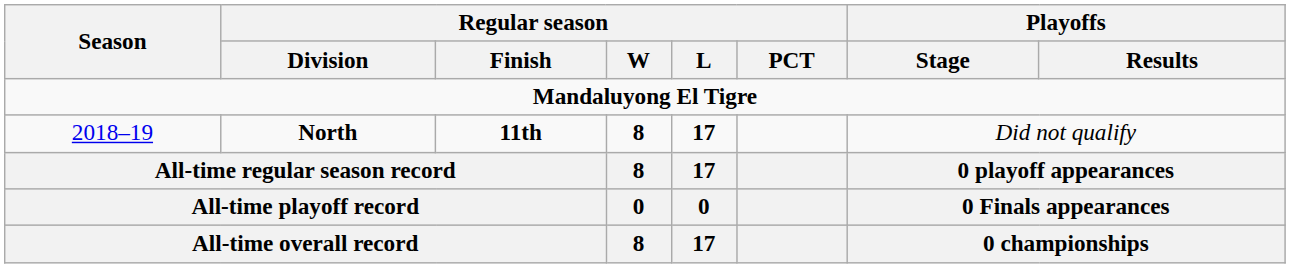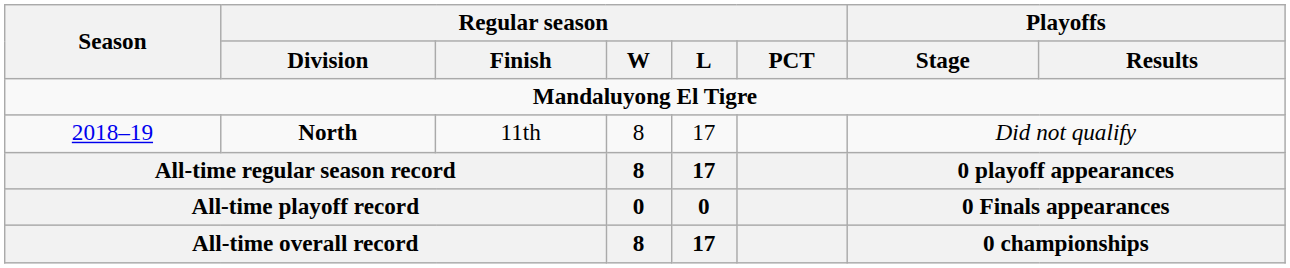(521, 133) bold -> (521, 133) normal
(638, 133) bold -> (638, 133) normal
(704, 133) bold -> (704, 133) normal
